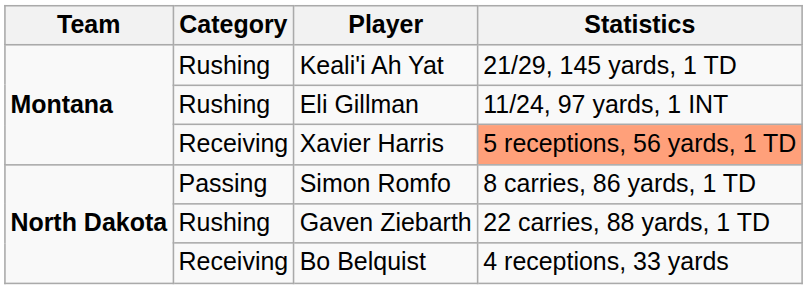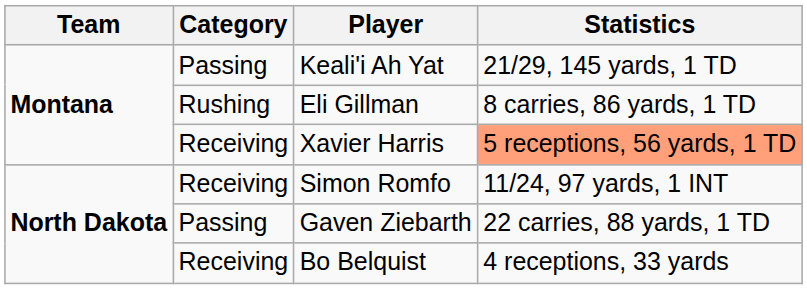(224, 64) Rushing -> (223, 64) Passing
(606, 104) 11/24, 97 yards, 1 INT -> (620, 104) 8 carries, 86 yards, 1 TD
(223, 183) Passing -> (233, 183) Receiving
(620, 183) 8 carries, 86 yards, 1 TD -> (606, 183) 11/24, 97 yards, 1 INT
(224, 223) Rushing -> (223, 223) Passing
